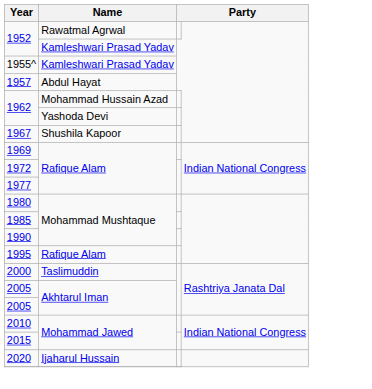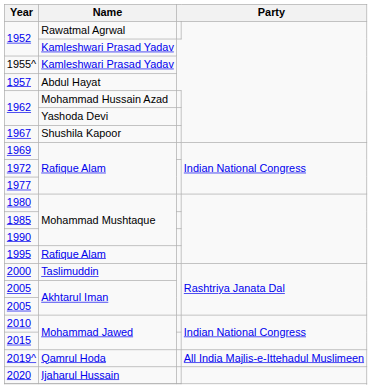+ row: (22, 358)
